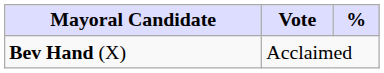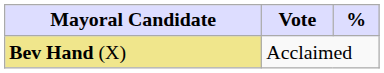(68, 51) no background -> (68, 51) khaki background
